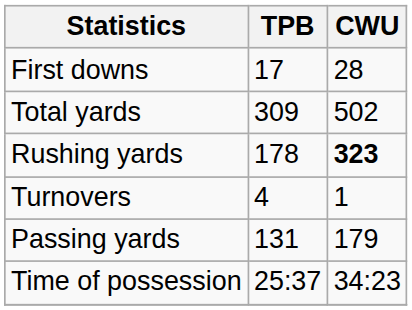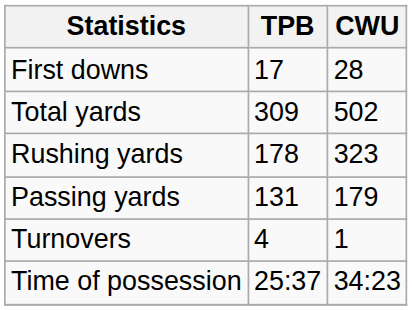(356, 154) bold -> (356, 154) normal
rows swapped: (95, 239) <-> (71, 197)
